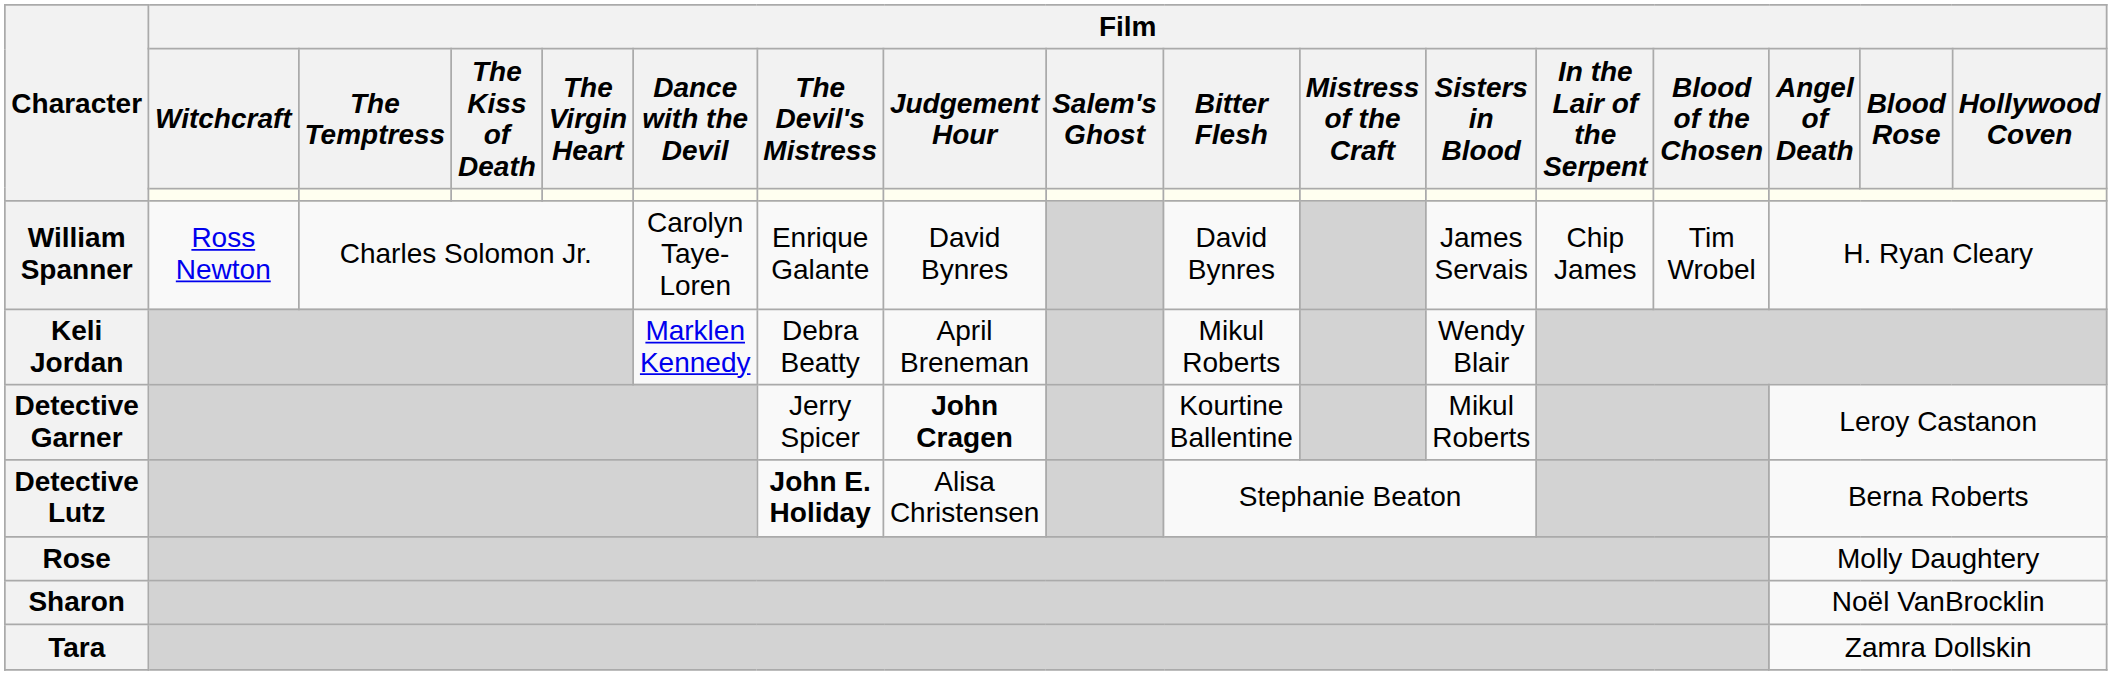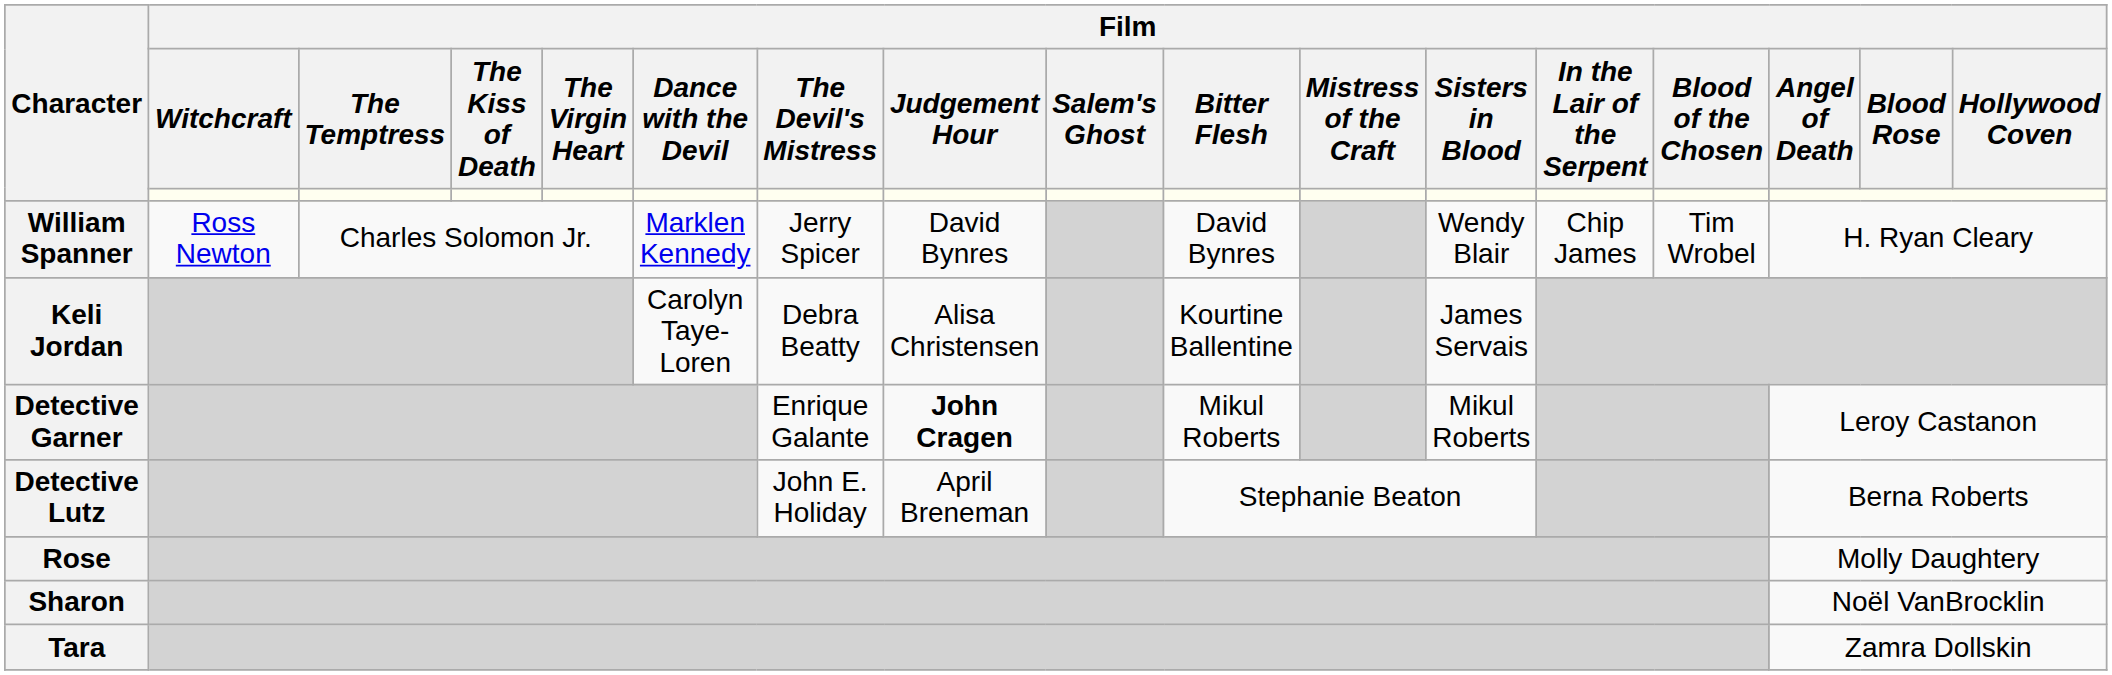(695, 254) Carolyn Taye-Loren -> (695, 238) Marklen Kennedy
(820, 254) Enrique Galante -> (820, 238) Jerry Spicer
(1481, 254) James Servais -> (1481, 238) Wendy Blair
(695, 346) Marklen Kennedy -> (695, 330) Carolyn Taye-Loren
(965, 346) April Breneman -> (965, 330) Alisa Christensen
(1231, 346) Mikul Roberts -> (1231, 330) Kourtine Ballentine
(1481, 346) Wendy Blair -> (1481, 330) James Servais
(820, 421) Jerry Spicer -> (820, 421) Enrique Galante
(1231, 421) Kourtine Ballentine -> (1231, 421) Mikul Roberts
(820, 497) bold -> (820, 497) normal
(965, 497) Alisa Christensen -> (965, 497) April Breneman
